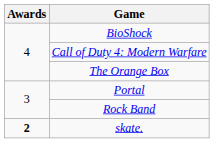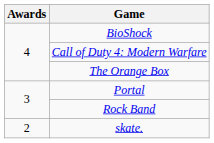(27, 128) bold -> (27, 128) normal
